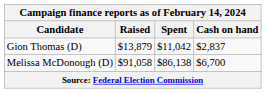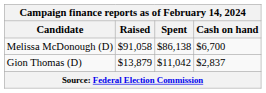rows swapped: (44, 46) <-> (60, 63)
